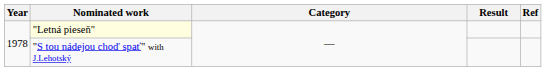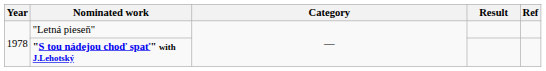(64, 29) lightyellow background -> (64, 29) no background
(98, 52) normal -> (104, 52) bold
